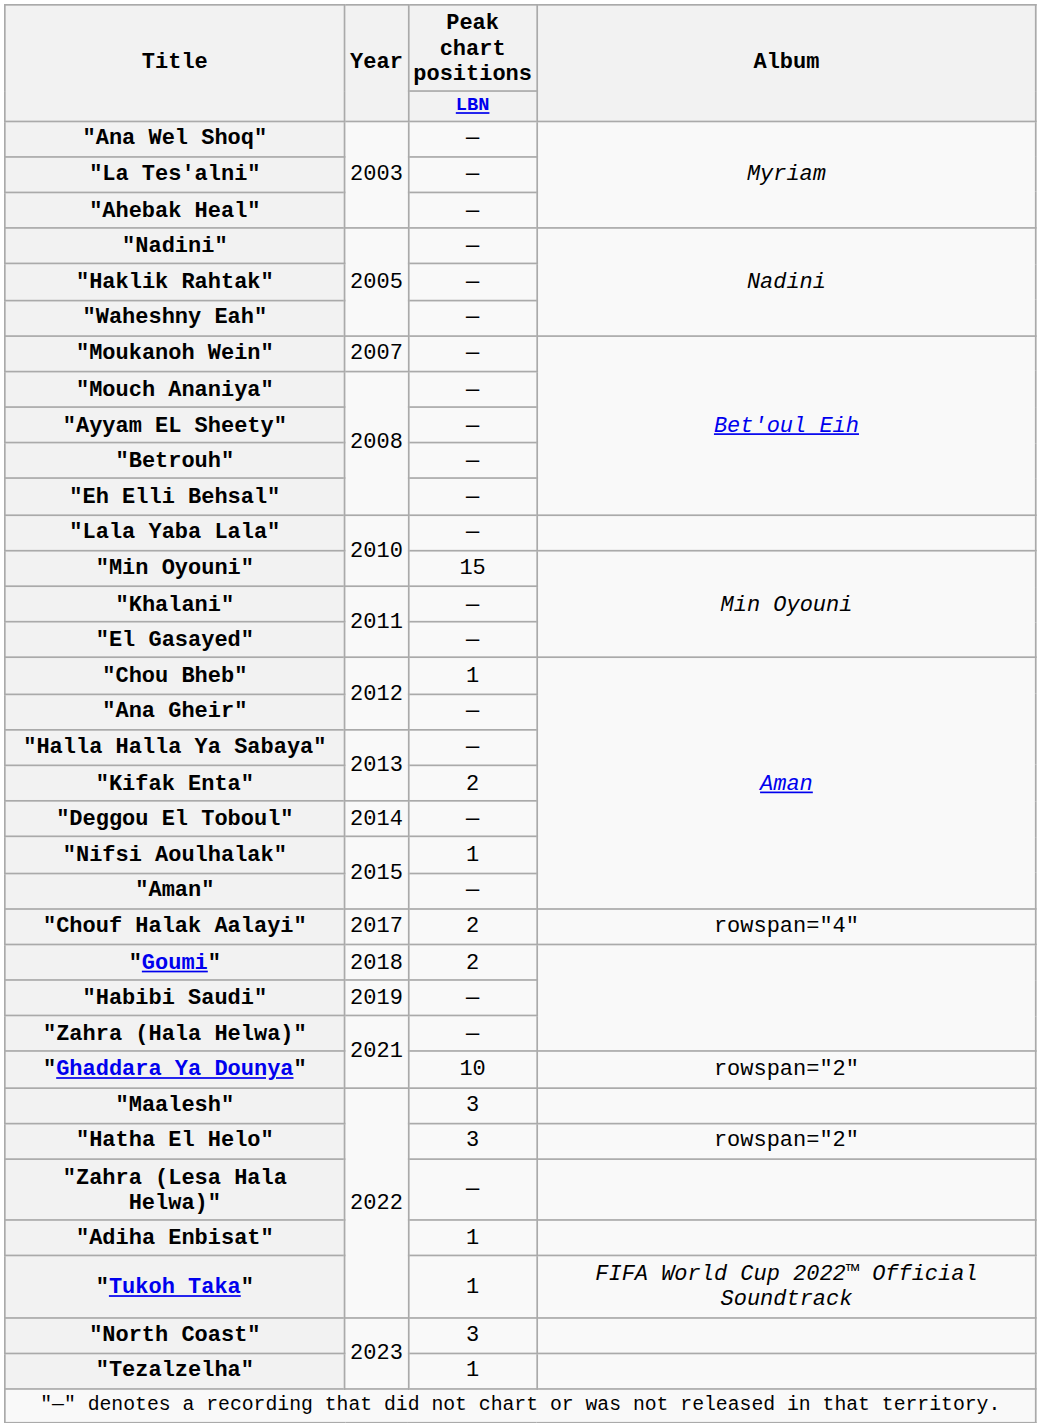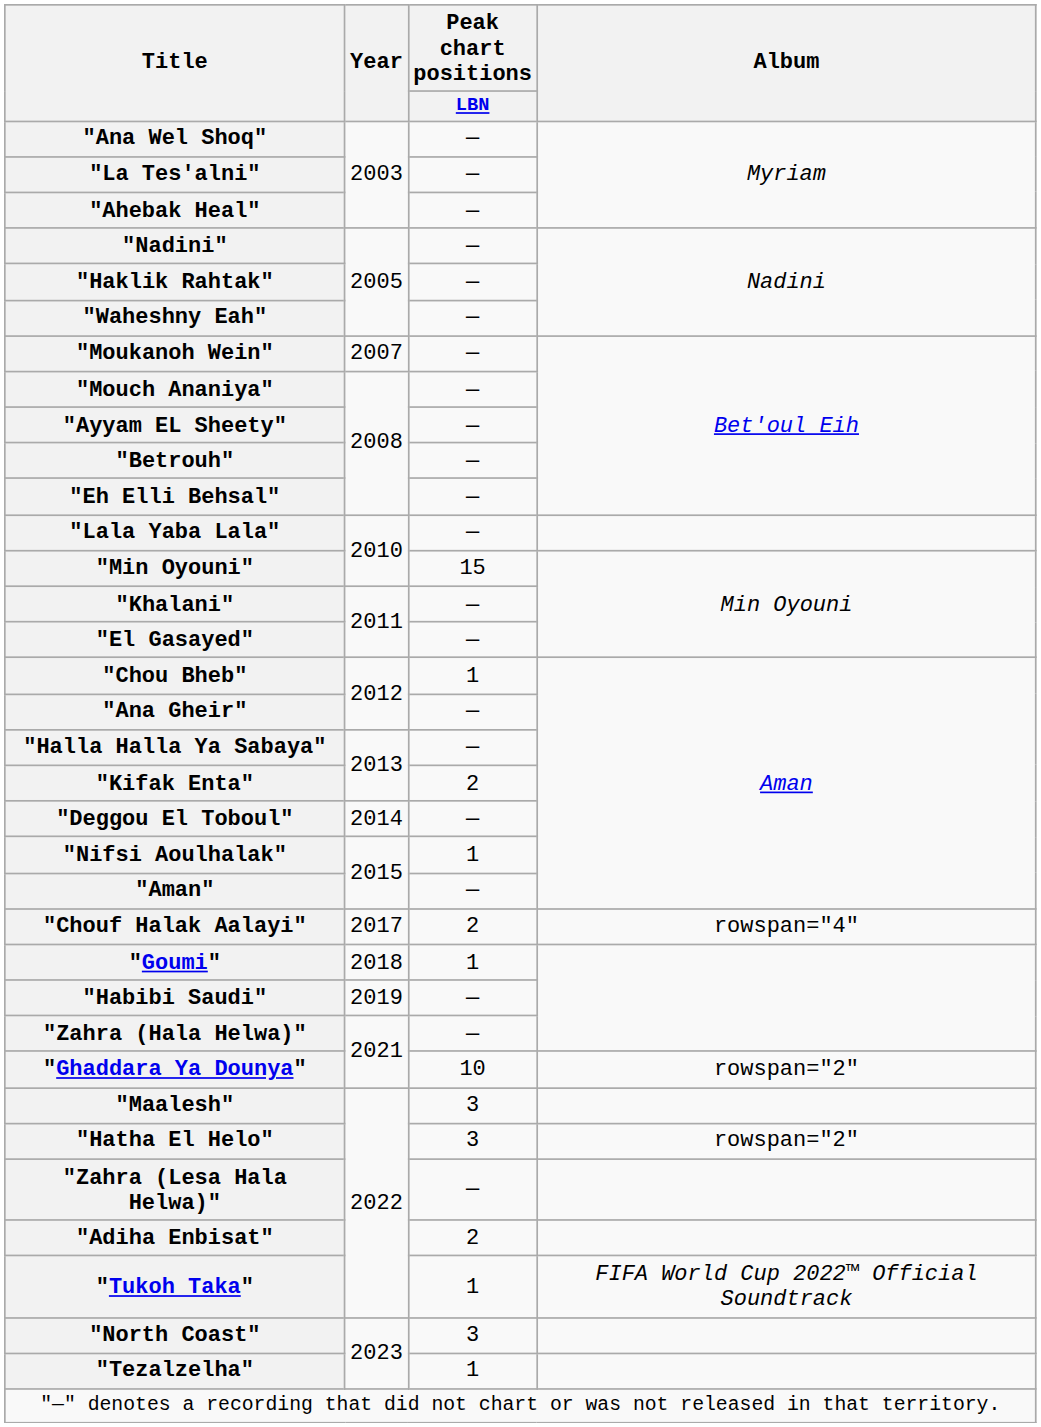(473, 962) 2 -> (473, 962) 1
(473, 1238) 1 -> (473, 1238) 2
